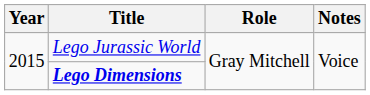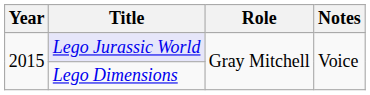(127, 47) no background -> (127, 47) lavender background
(117, 75) bold -> (115, 75) normal
